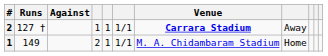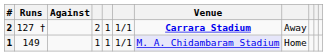(97, 28) 1 -> (97, 28) 2
(97, 43) 2 -> (97, 43) 1
(208, 43) no background -> (208, 43) lavender background
